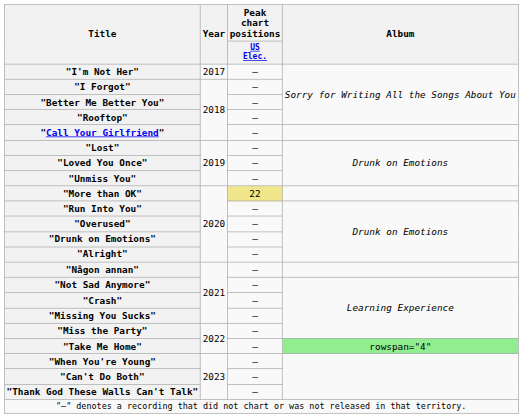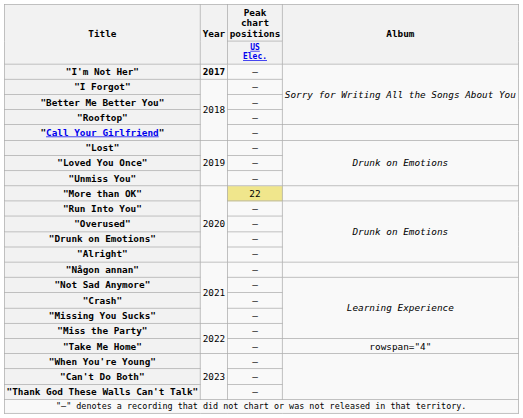(214, 71) normal -> (214, 71) bold
(400, 346) lightgreen background -> (400, 346) no background
